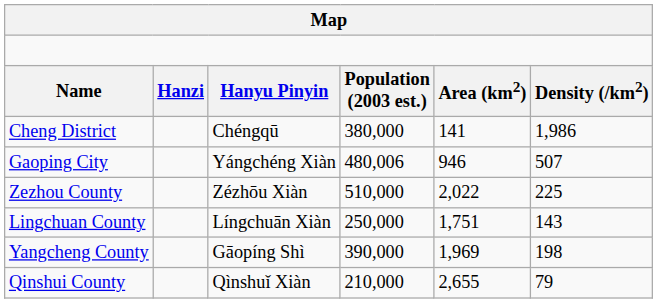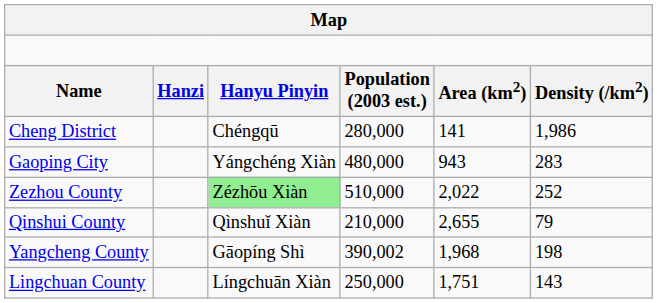(374, 132) 380,000 -> (374, 132) 280,000
(374, 162) 480,006 -> (374, 162) 480,000
(452, 162) 946 -> (452, 162) 943
(549, 162) 507 -> (549, 162) 283
(260, 192) no background -> (260, 192) lightgreen background
(549, 192) 225 -> (549, 192) 252
rows swapped: (67, 282) <-> (77, 222)
(374, 252) 390,000 -> (374, 252) 390,002
(459, 252) 1,969 -> (459, 252) 1,968
